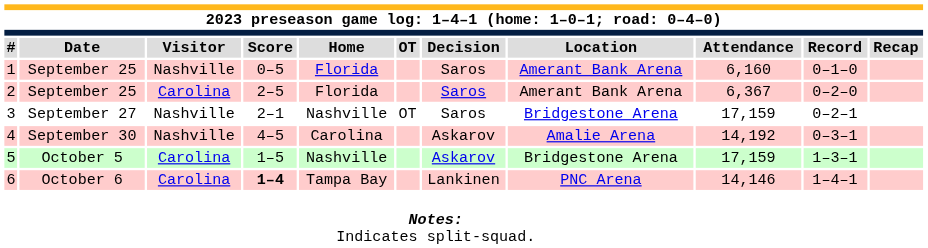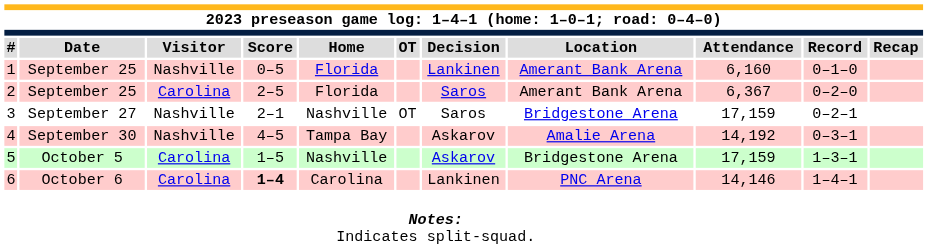(463, 69) Saros -> (463, 69) Lankinen
(347, 135) Carolina -> (347, 135) Tampa Bay
(347, 180) Tampa Bay -> (347, 180) Carolina
